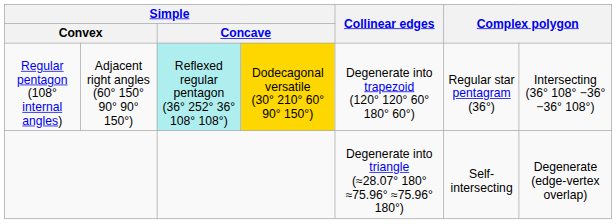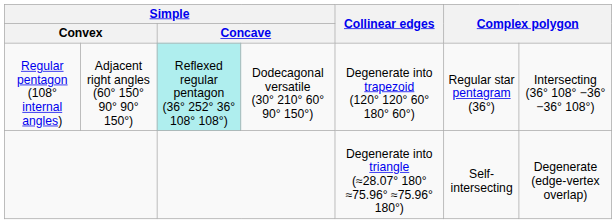(288, 93) gold background -> (288, 93) no background
